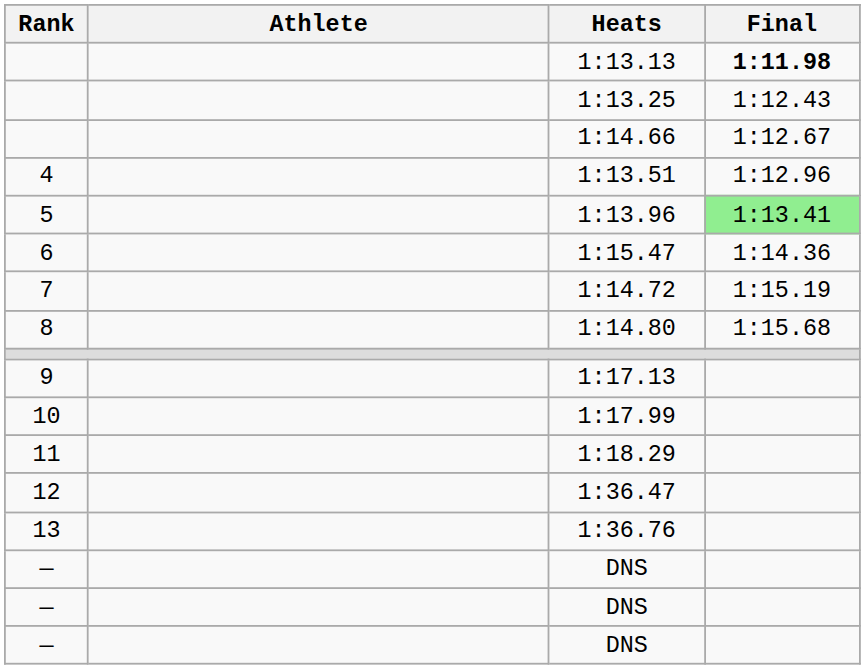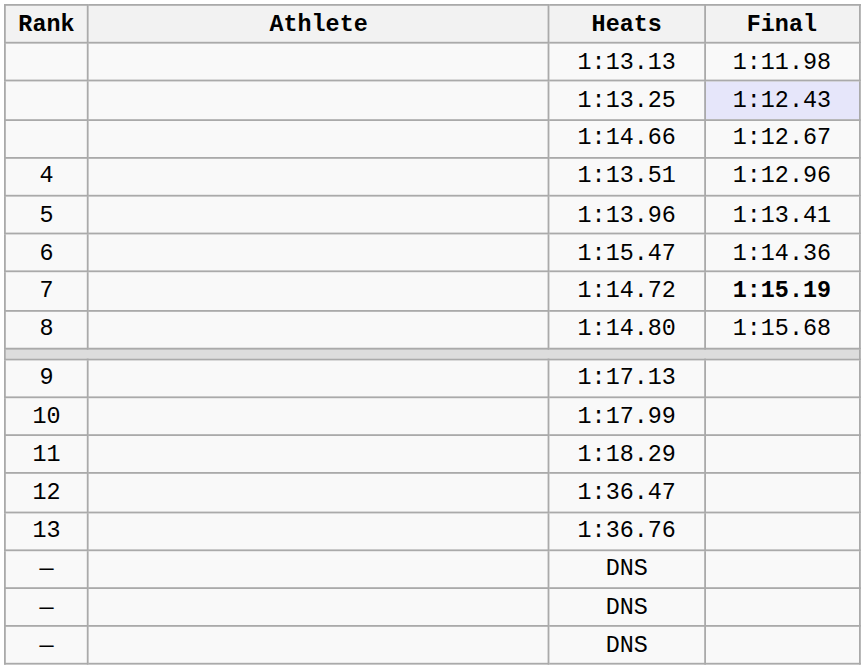(782, 62) bold -> (782, 62) normal
(782, 100) no background -> (782, 100) lavender background
(782, 215) lightgreen background -> (782, 215) no background
(782, 291) normal -> (782, 291) bold
